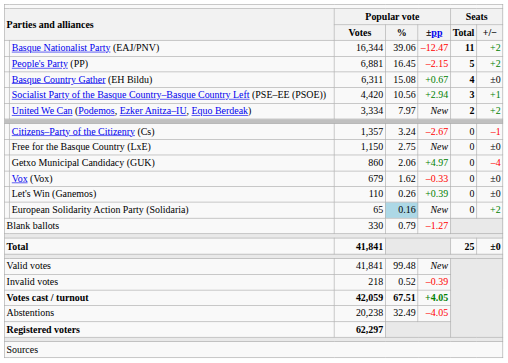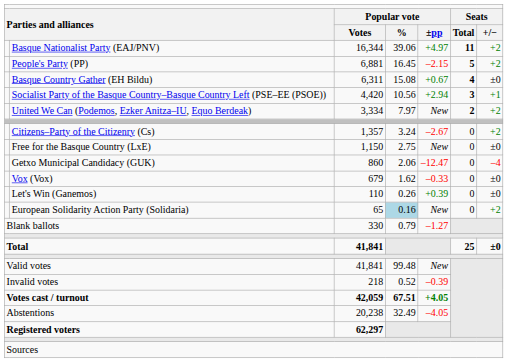(434, 48) –12.47 -> (437, 48) +4.97
(496, 131) –1 -> (495, 131) +2
(437, 163) +4.97 -> (434, 163) –12.47
